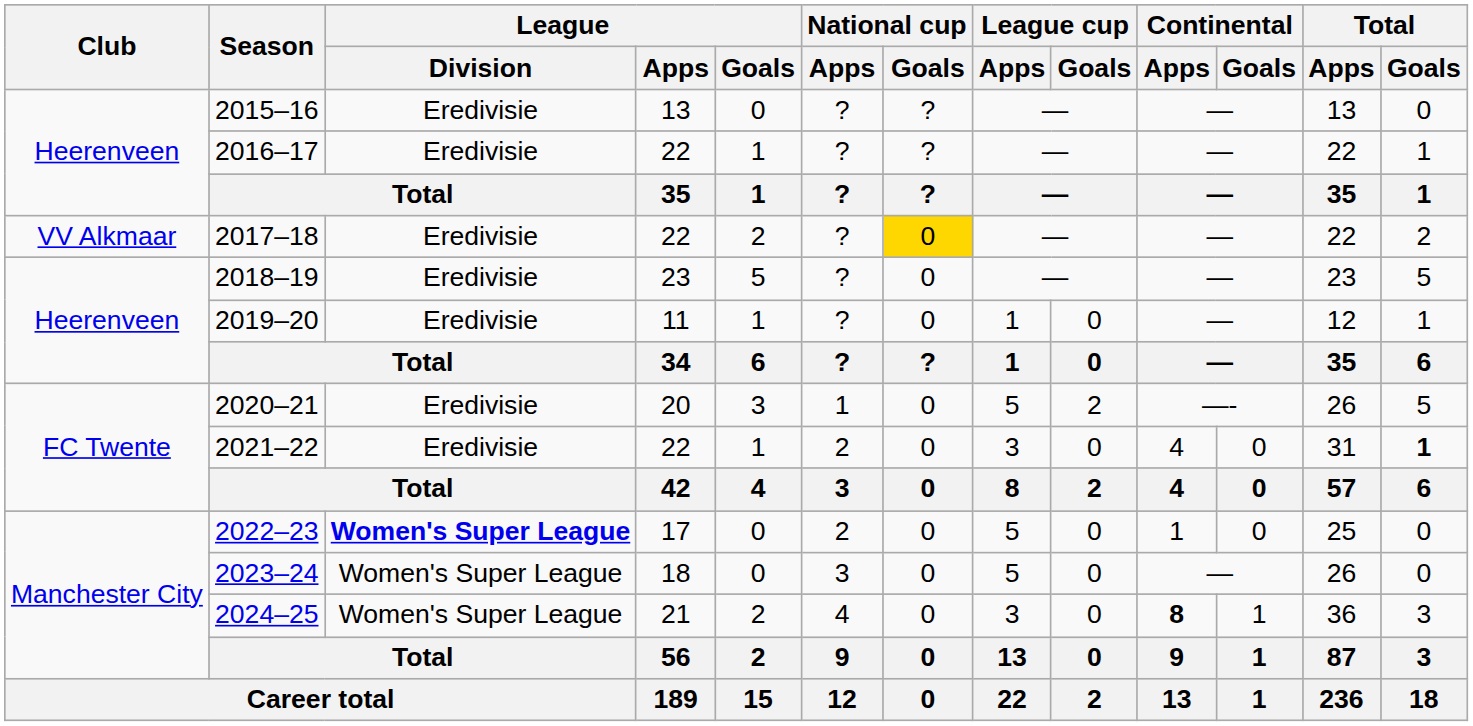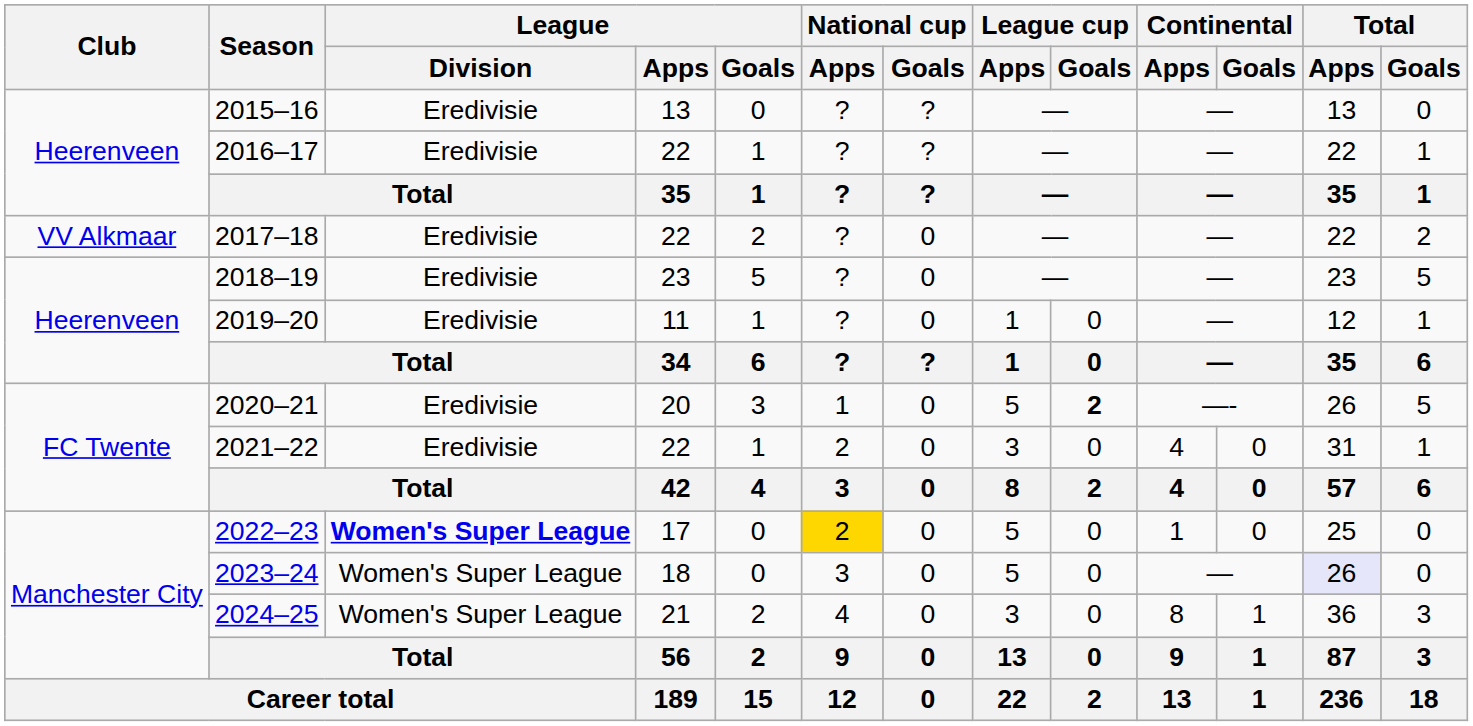(928, 236) gold background -> (928, 236) no background
(1094, 404) normal -> (1094, 404) bold
(1424, 446) bold -> (1424, 446) normal
(842, 531) no background -> (842, 531) gold background
(1341, 573) no background -> (1341, 573) lavender background
(1177, 615) bold -> (1177, 615) normal
